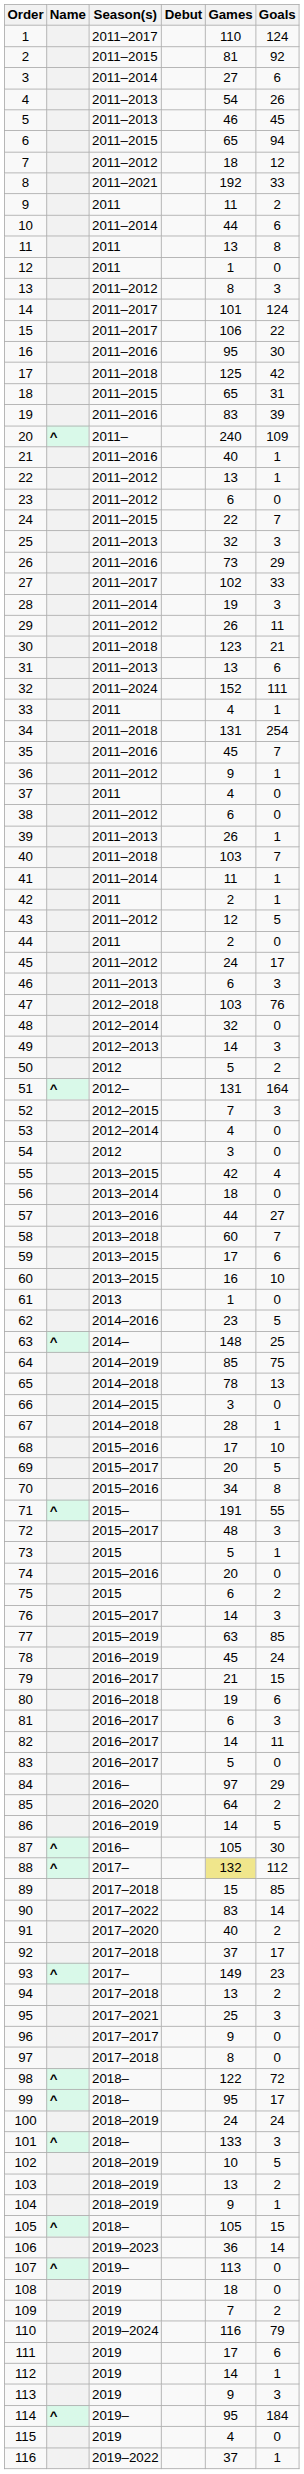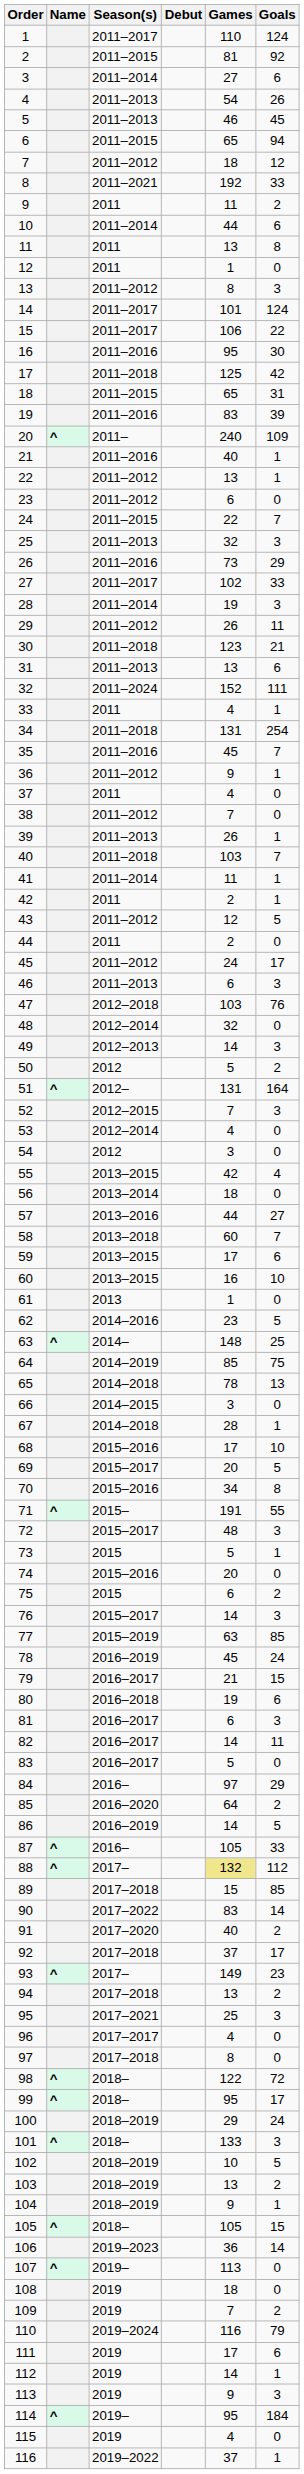(231, 815) 6 -> (231, 815) 7
(277, 1847) 30 -> (277, 1847) 33
(231, 2036) 9 -> (231, 2036) 4
(231, 2121) 24 -> (231, 2121) 29
